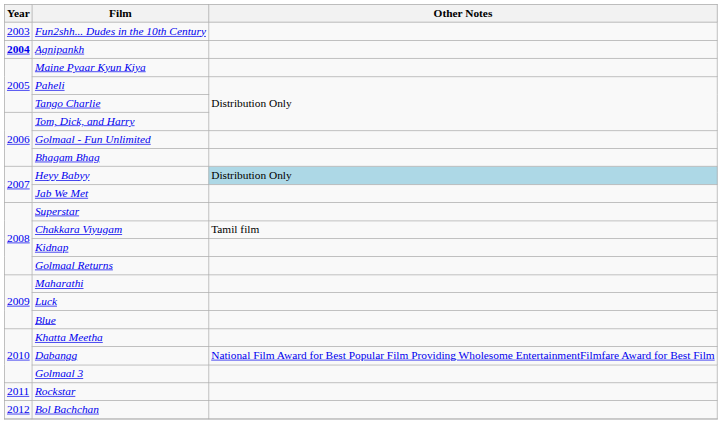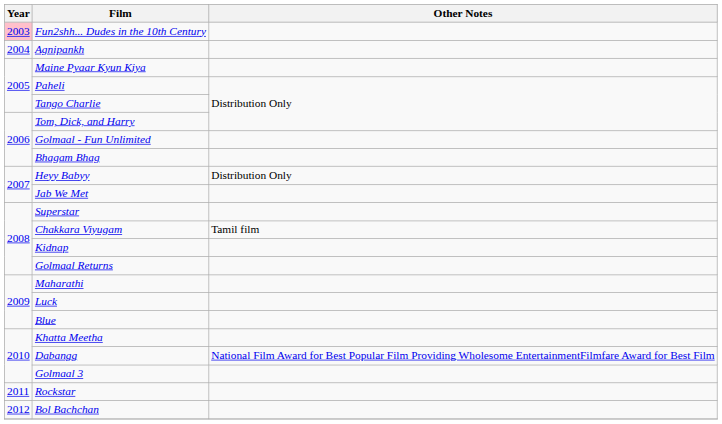(18, 31) no background -> (18, 31) pink background
(18, 49) bold -> (18, 49) normal
(251, 175) lightblue background -> (251, 175) no background
